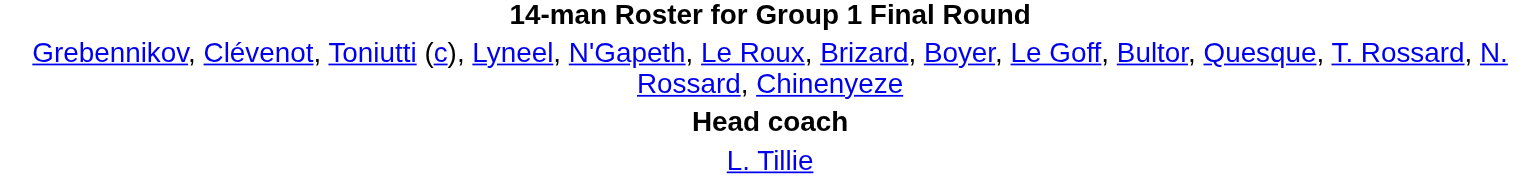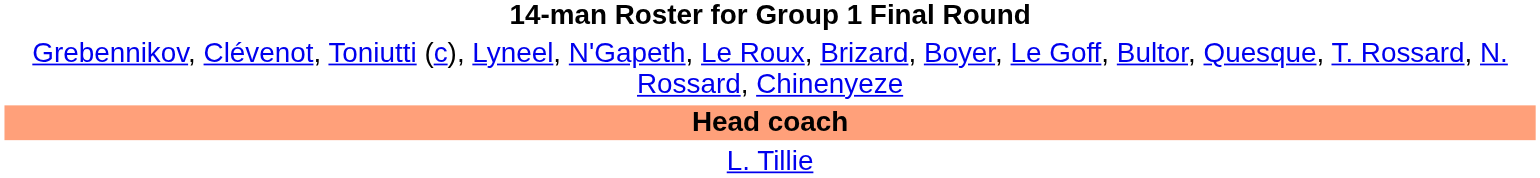(770, 122) no background -> (770, 122) lightsalmon background
